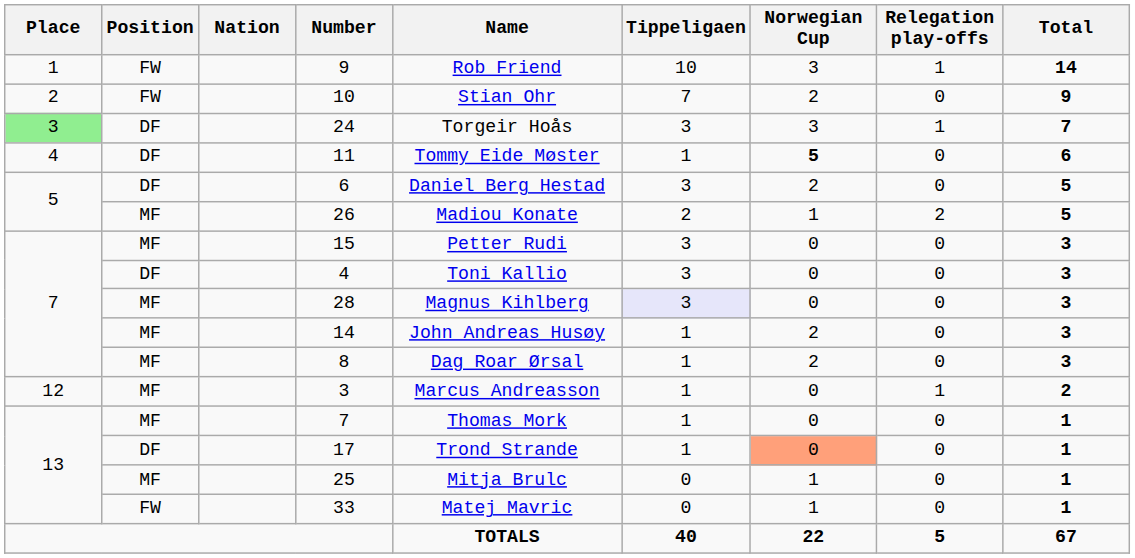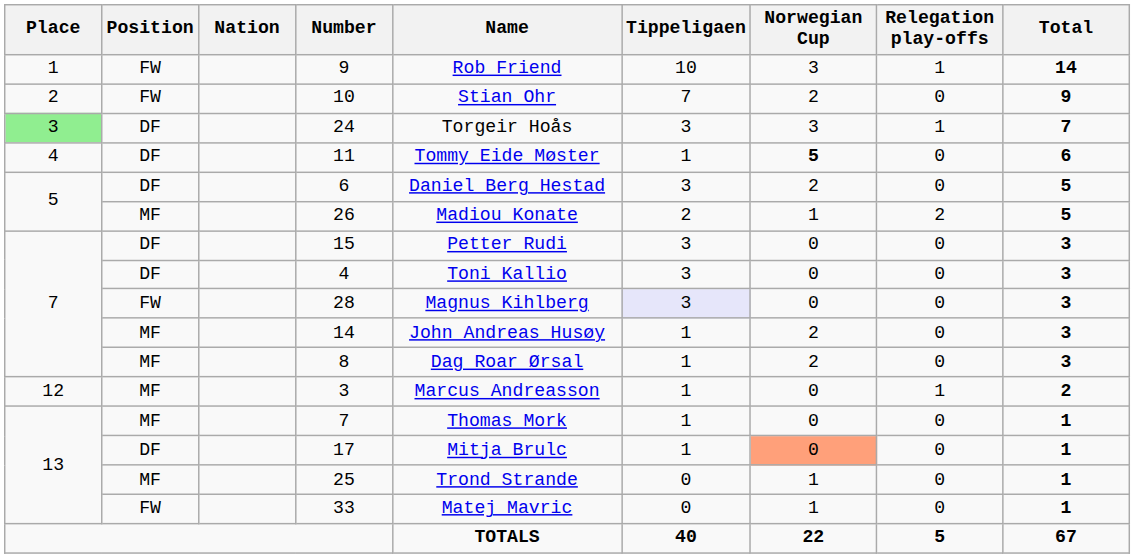(150, 245) MF -> (150, 245) DF
(150, 304) MF -> (150, 304) FW
(507, 451) Trond Strande -> (507, 451) Mitja Brulc
(507, 480) Mitja Brulc -> (507, 480) Trond Strande
